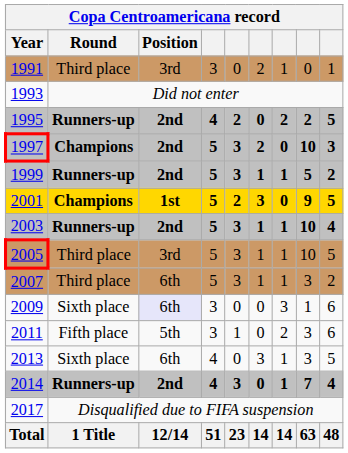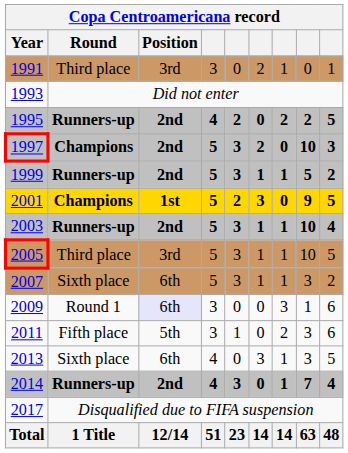(93, 281) Third place -> (93, 281) Sixth place
(93, 307) Sixth place -> (93, 307) Round 1
